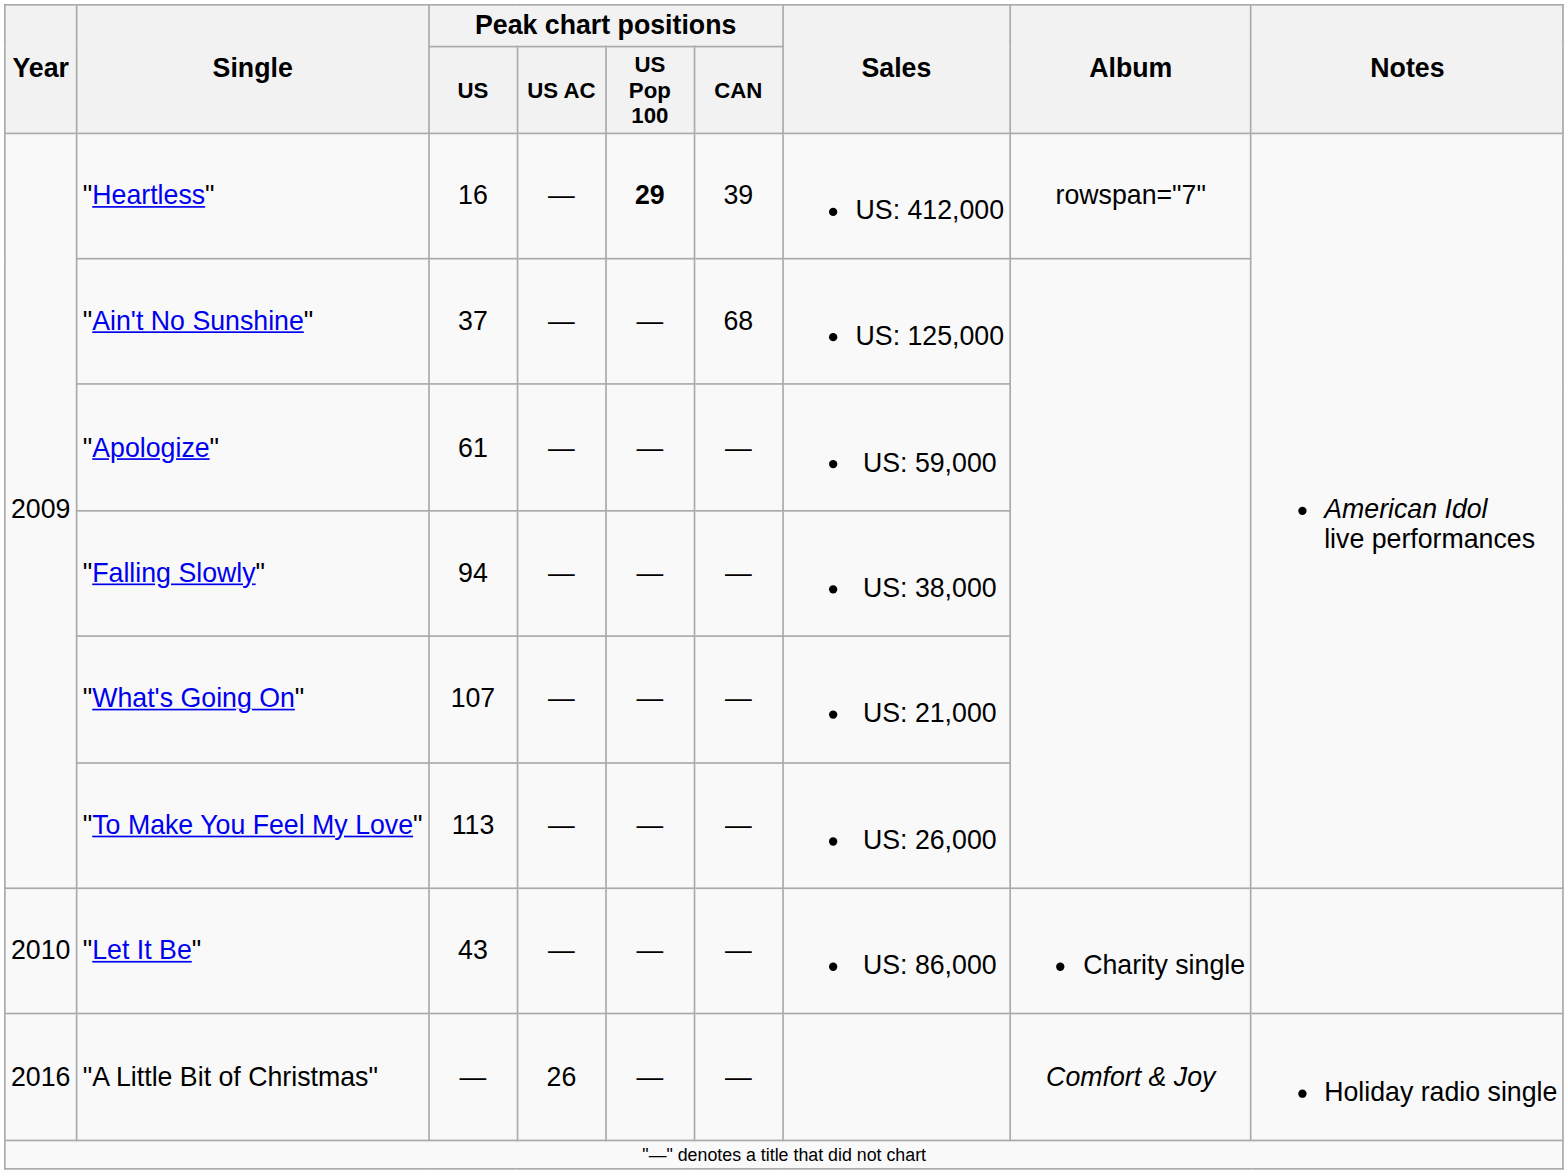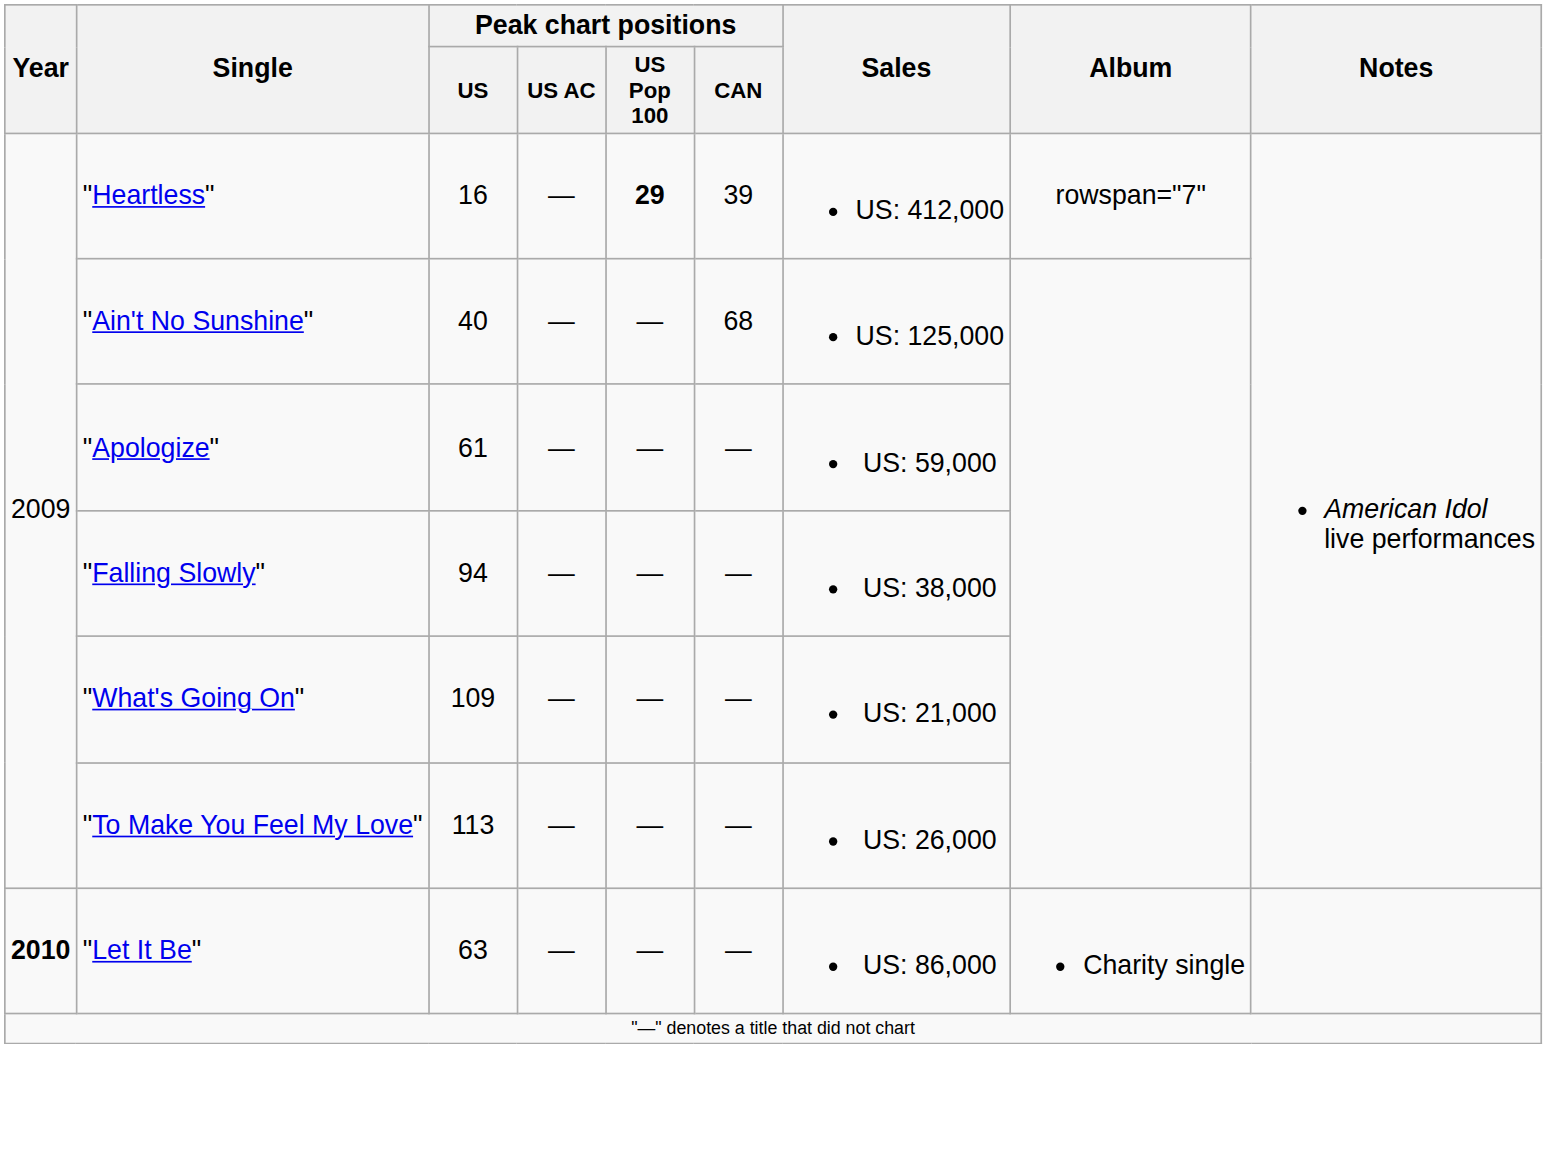(473, 321) 37 -> (473, 321) 40
(473, 699) 107 -> (473, 699) 109
(41, 950) normal -> (41, 950) bold
(473, 950) 43 -> (473, 950) 63
- row: (230, 1076)
